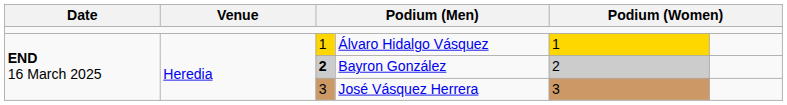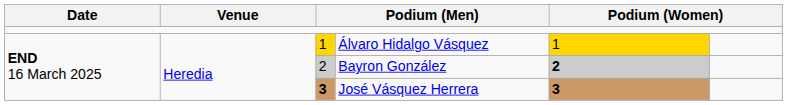(323, 66) bold -> (323, 66) normal
(556, 66) normal -> (556, 66) bold
(323, 89) normal -> (323, 89) bold
(556, 89) normal -> (556, 89) bold
